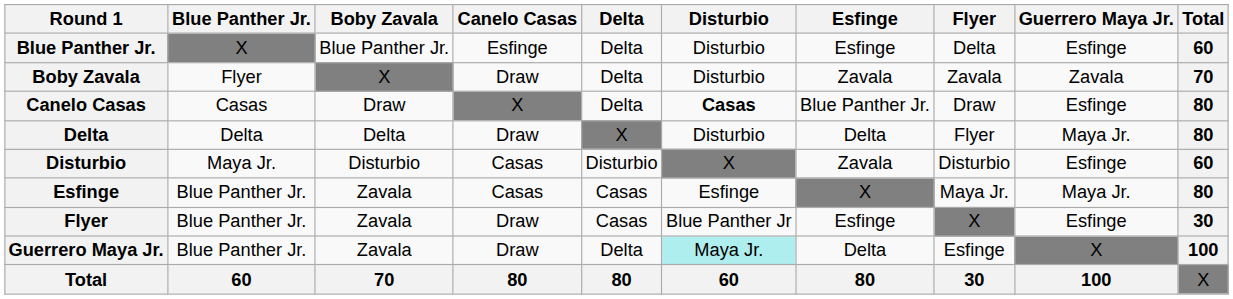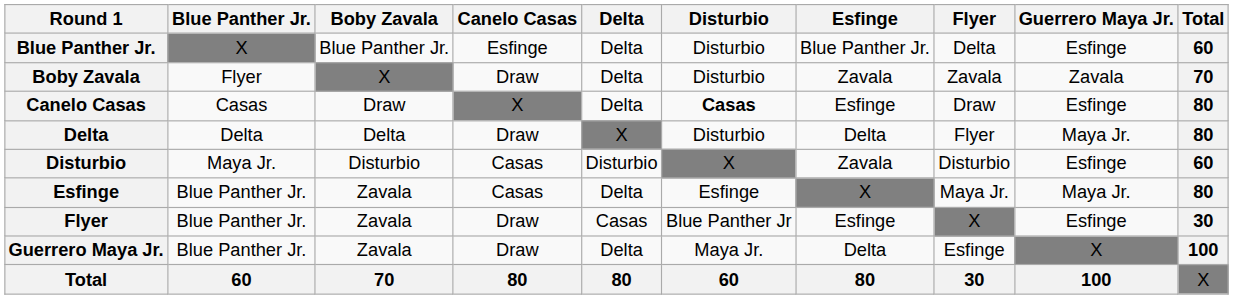(865, 47) Esfinge -> (865, 47) Blue Panther Jr.
(865, 105) Blue Panther Jr. -> (865, 105) Esfinge
(622, 192) Casas -> (622, 192) Delta
(729, 250) paleturquoise background -> (729, 250) no background
